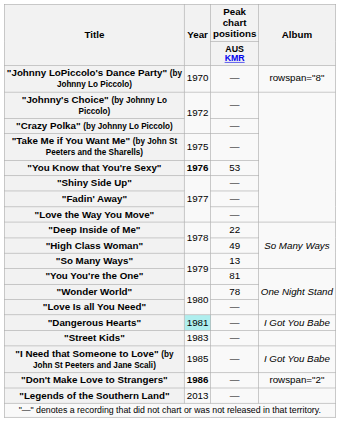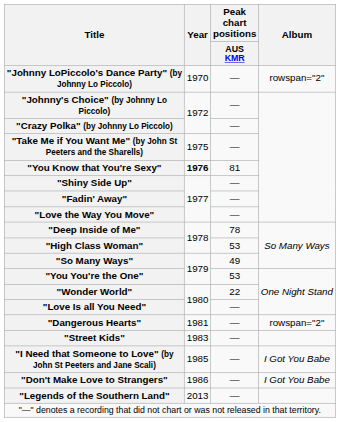(297, 78) rowspan="8" -> (297, 78) rowspan="2"
(235, 168) 53 -> (235, 168) 81
(235, 230) 22 -> (235, 230) 78
(235, 245) 49 -> (235, 245) 53
(235, 261) 13 -> (235, 261) 49
(235, 276) 81 -> (235, 276) 53
(235, 292) 78 -> (235, 292) 22
(198, 322) paleturquoise background -> (198, 322) no background
(297, 322) I Got You Babe -> (297, 322) rowspan="2"
(198, 380) bold -> (198, 380) normal
(297, 380) rowspan="2" -> (297, 380) I Got You Babe
